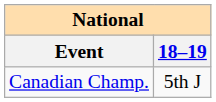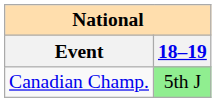(182, 81) no background -> (182, 81) lightgreen background
